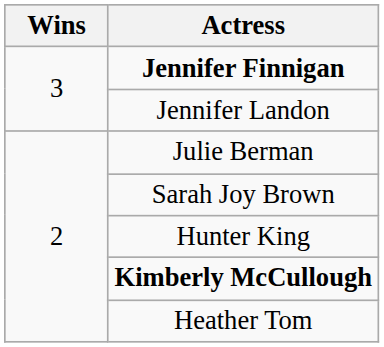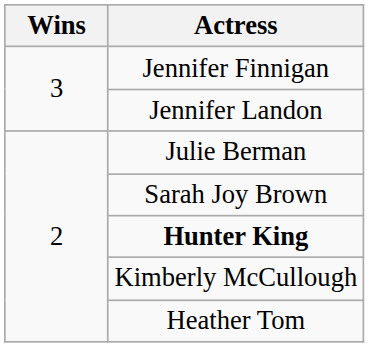(243, 67) bold -> (236, 67) normal
(243, 236) normal -> (236, 236) bold
(243, 278) bold -> (236, 278) normal
